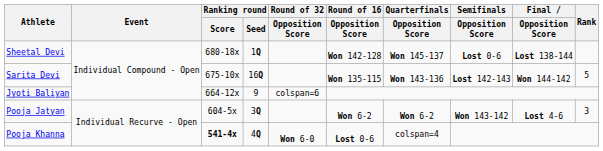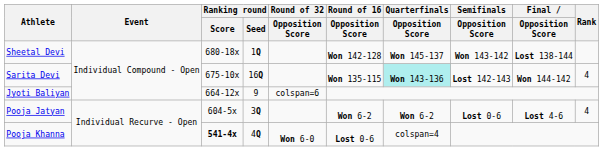(482, 57) Lost 0-6 -> (482, 57) Won 143-142
(417, 80) no background -> (417, 80) paleturquoise background
(587, 75) 5 -> (587, 75) 4
(482, 116) Won 143-142 -> (482, 116) Lost 0-6
(587, 112) 3 -> (587, 112) 4
